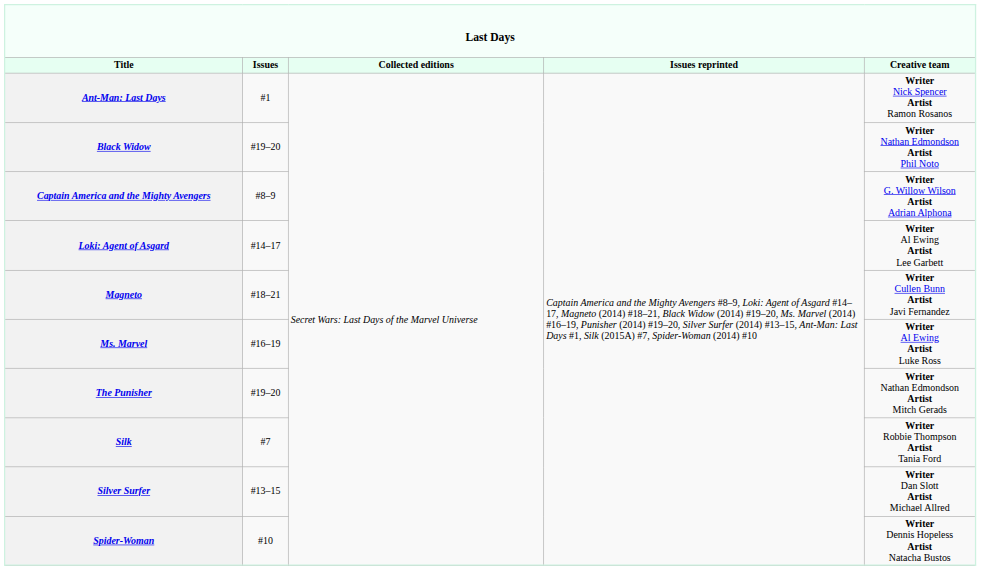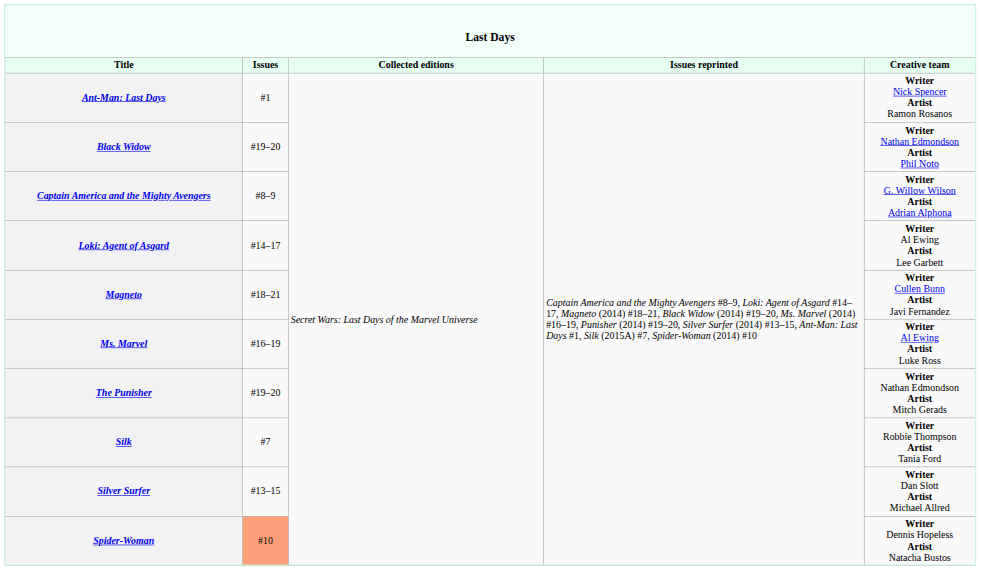(266, 540) no background -> (266, 540) lightsalmon background
